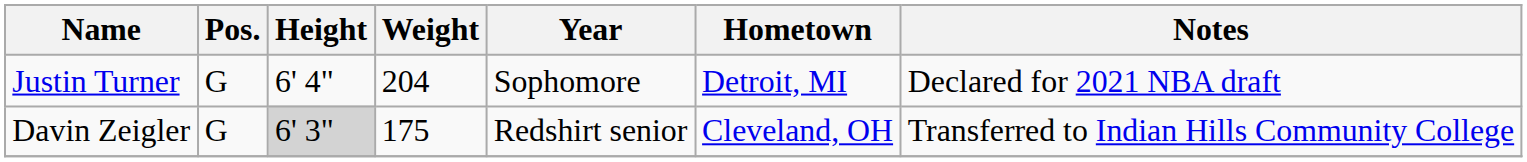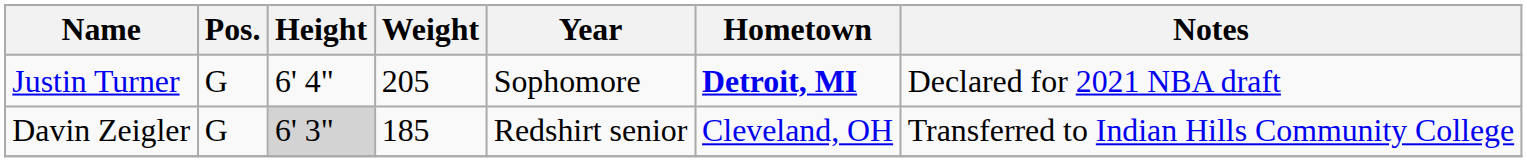(406, 80) 204 -> (406, 80) 205
(775, 80) normal -> (780, 80) bold
(406, 130) 175 -> (406, 130) 185
